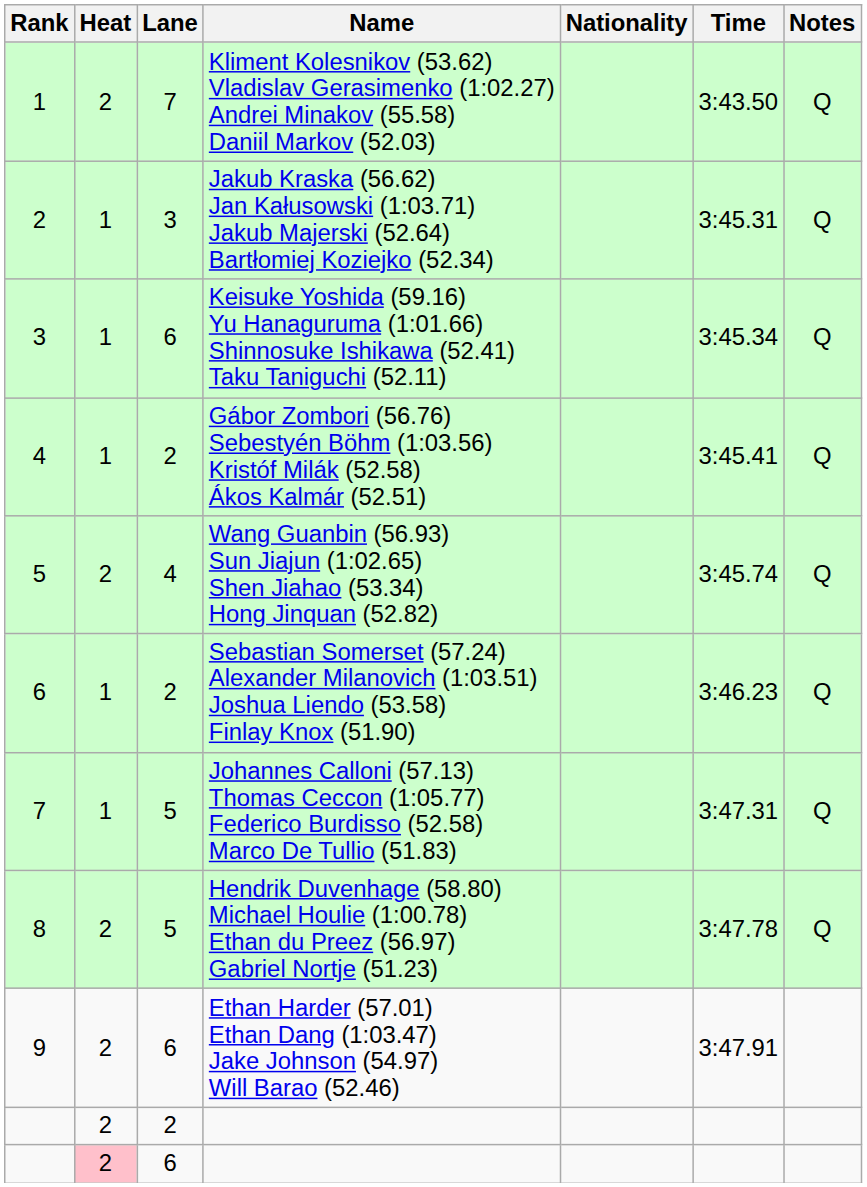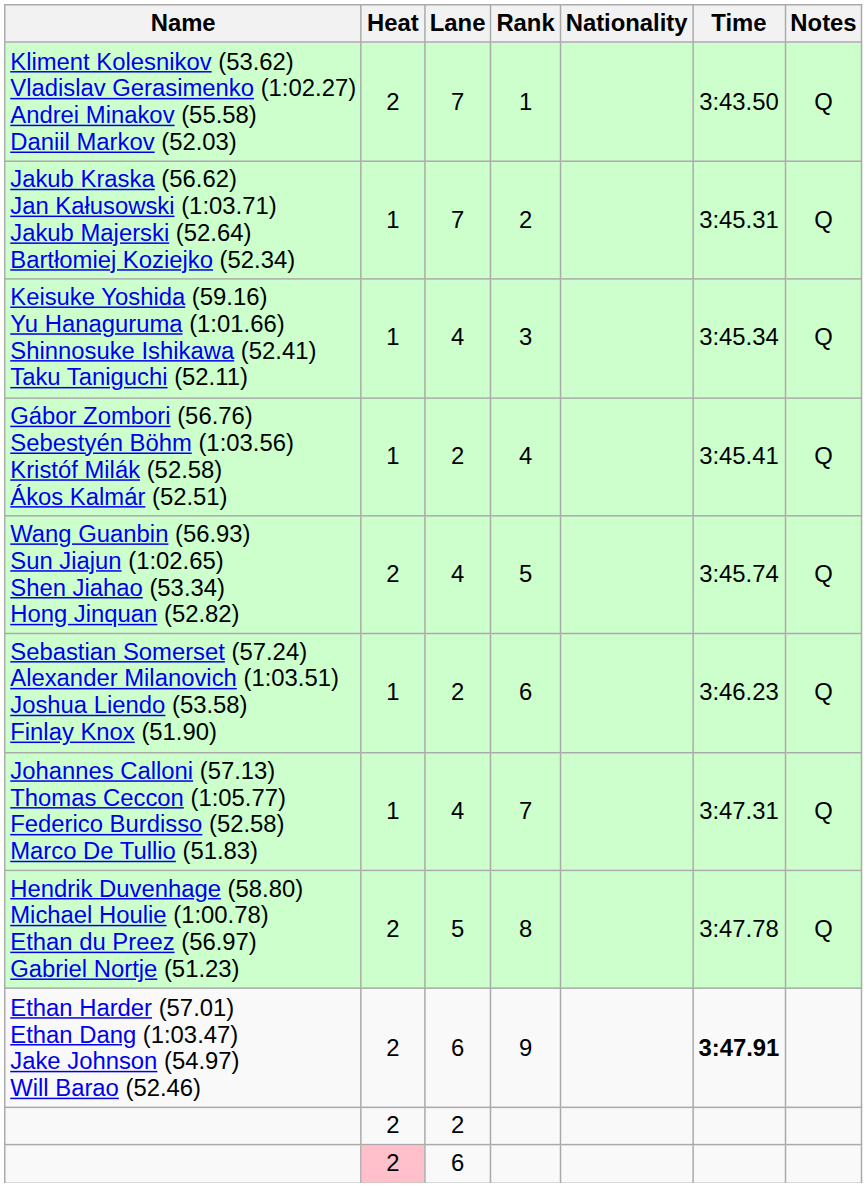columns swapped: (39, 23) <-> (382, 23)
(170, 219) 3 -> (458, 219) 7
(170, 337) 6 -> (458, 337) 4
(170, 811) 5 -> (458, 811) 4
(738, 1047) normal -> (739, 1047) bold
